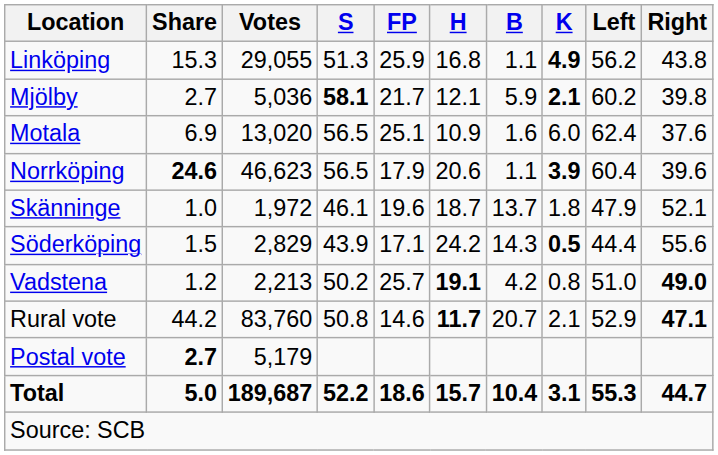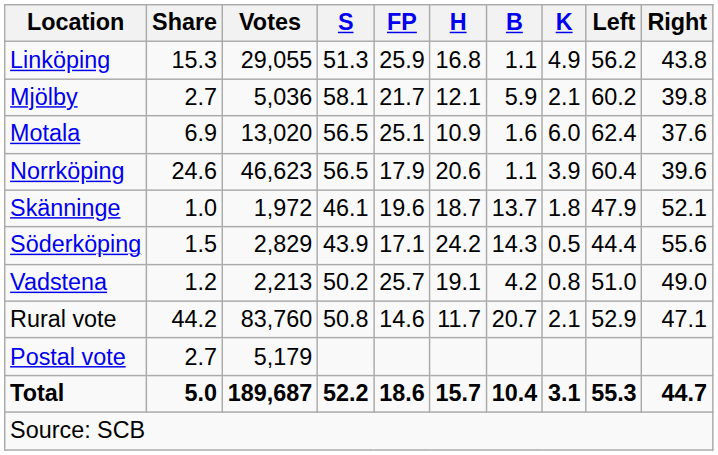(564, 60) bold -> (564, 60) normal
(346, 97) bold -> (346, 97) normal
(564, 97) bold -> (564, 97) normal
(194, 171) bold -> (194, 171) normal
(564, 171) bold -> (564, 171) normal
(564, 245) bold -> (564, 245) normal
(458, 282) bold -> (458, 282) normal
(684, 282) bold -> (684, 282) normal
(459, 319) bold -> (459, 319) normal
(684, 319) bold -> (684, 319) normal
(201, 356) bold -> (201, 356) normal
